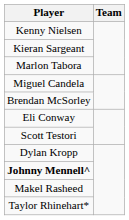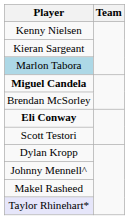(49, 65) no background -> (49, 65) lightblue background
(49, 83) normal -> (49, 83) bold
(49, 118) normal -> (49, 118) bold
(49, 170) bold -> (49, 170) normal
(49, 205) no background -> (49, 205) lavender background
